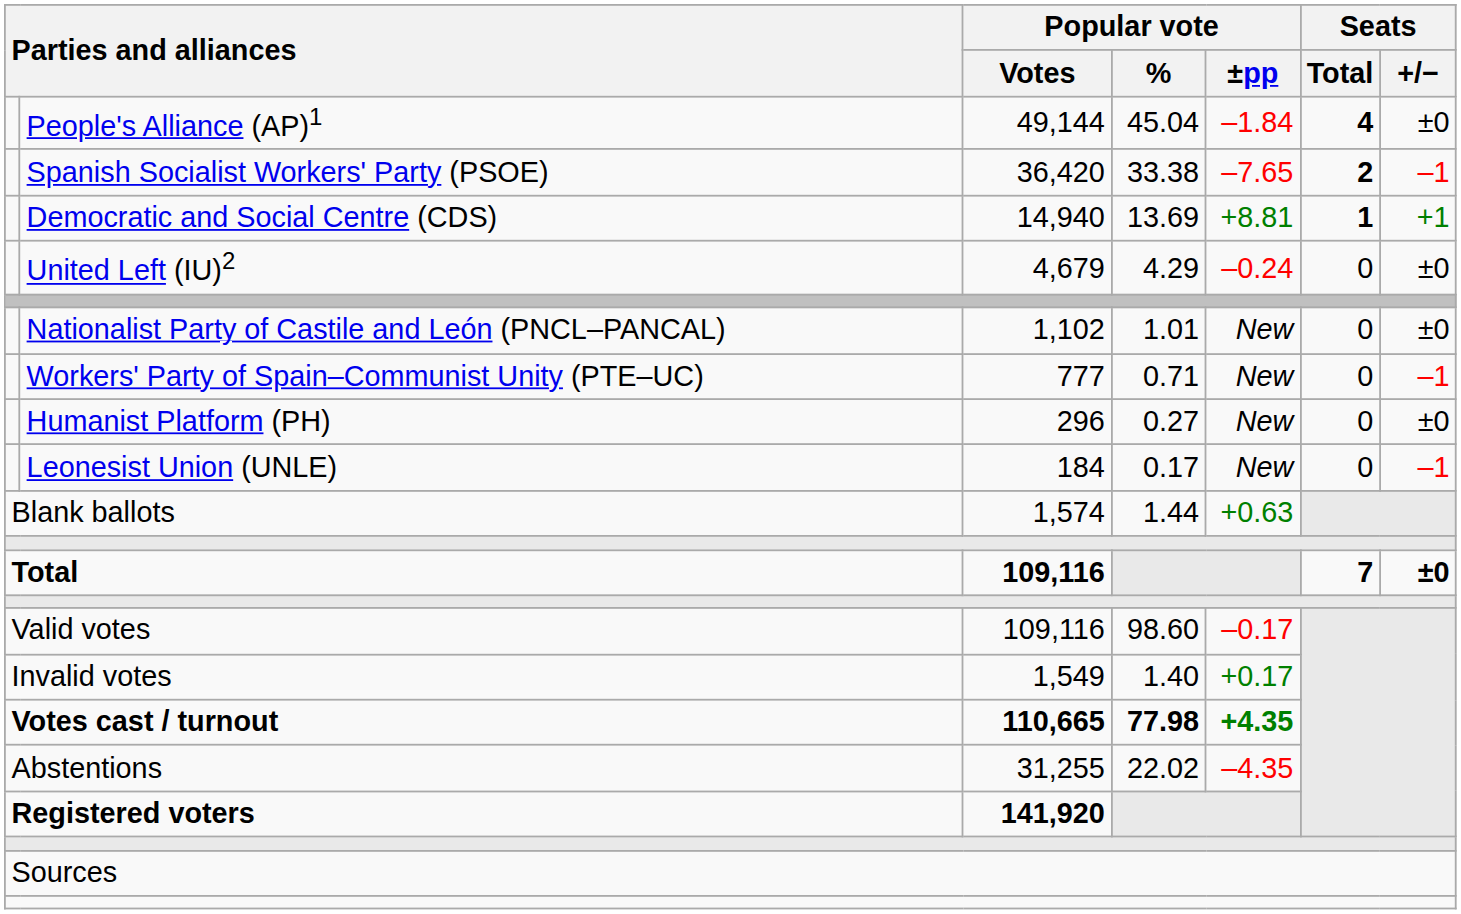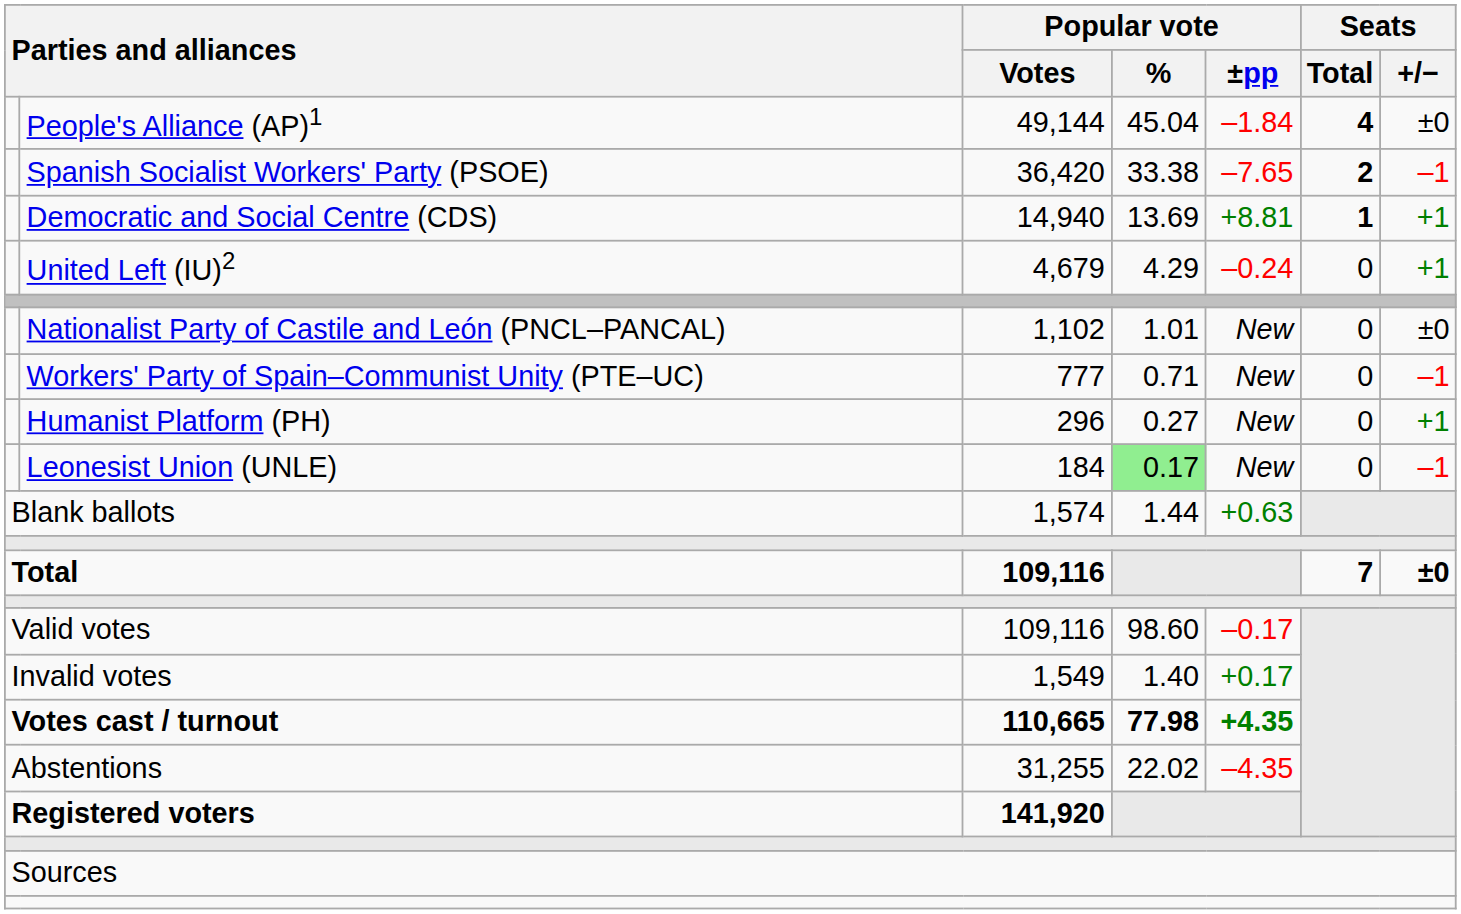(1434, 267) ±0 -> (1433, 267) +1
(1434, 421) ±0 -> (1433, 421) +1
(1171, 467) no background -> (1171, 467) lightgreen background
